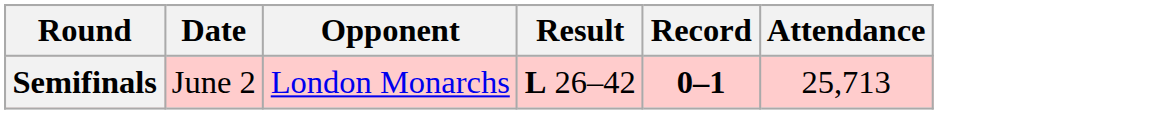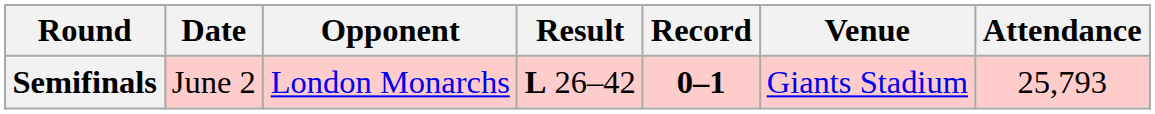+ column: (867, 30)
(846, 81) 25,713 -> (1062, 81) 25,793
